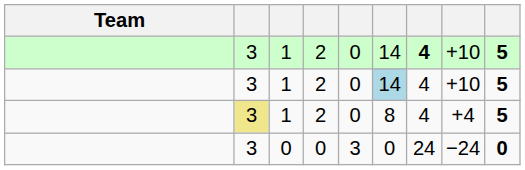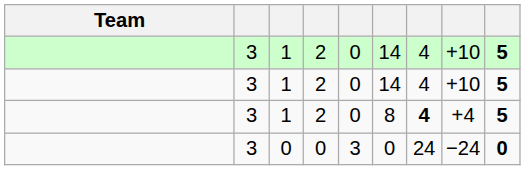(424, 52) bold -> (424, 52) normal
(390, 84) lightblue background -> (390, 84) no background
(252, 116) khaki background -> (252, 116) no background
(424, 116) normal -> (424, 116) bold
